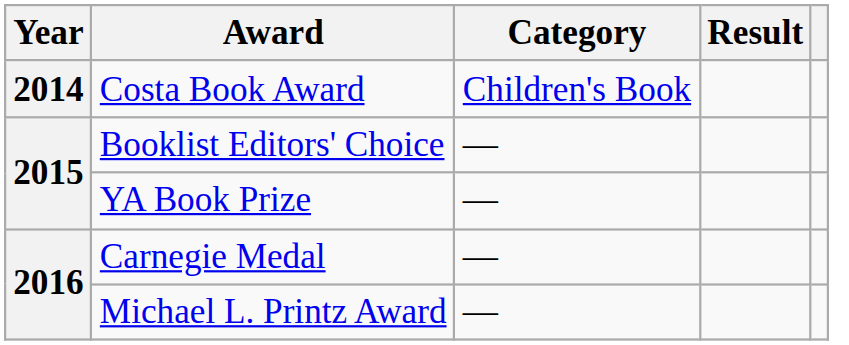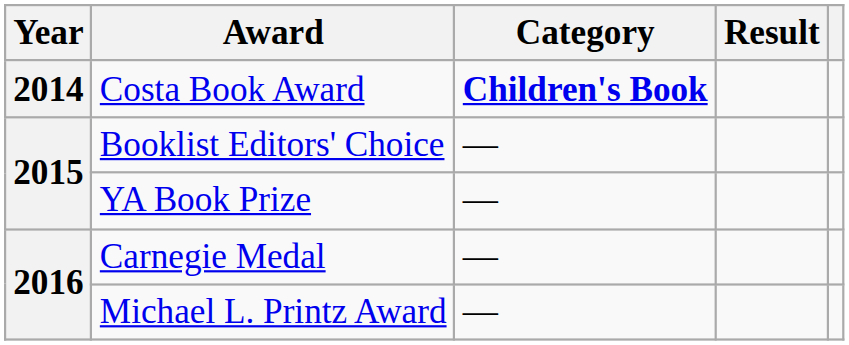(577, 88) normal -> (585, 88) bold
